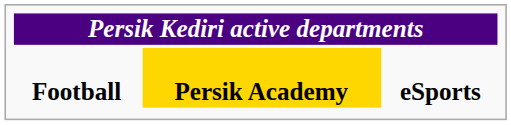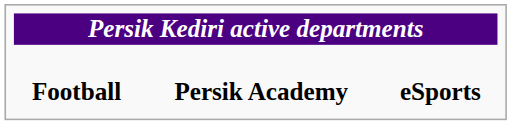(261, 91) gold background -> (261, 91) no background
